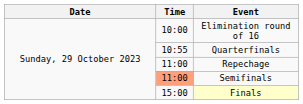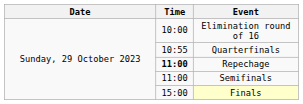(175, 64) normal -> (175, 64) bold
(175, 78) lightsalmon background -> (175, 78) no background
